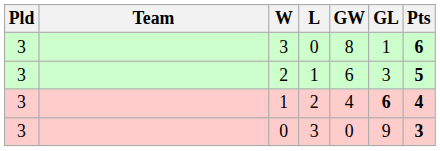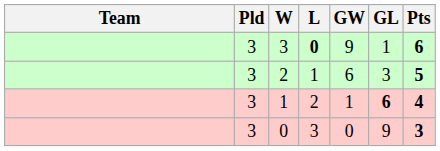columns swapped: (153, 18) <-> (21, 18)
(314, 46) normal -> (314, 46) bold
(349, 46) 8 -> (349, 46) 9
(349, 103) 4 -> (349, 103) 1
